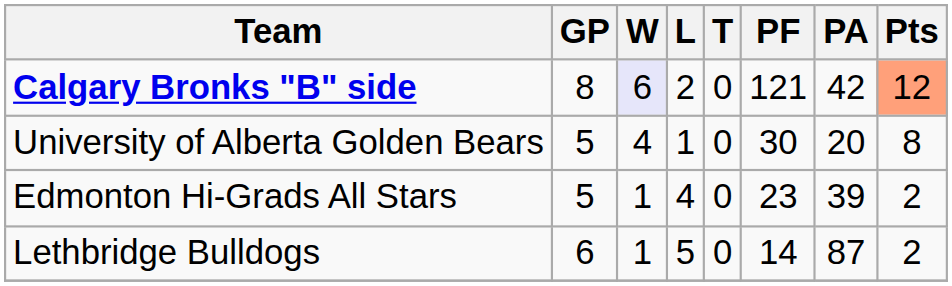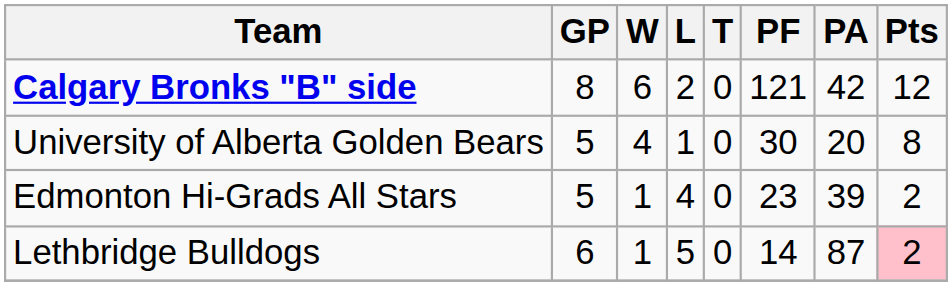(642, 87) lavender background -> (642, 87) no background
(912, 87) lightsalmon background -> (912, 87) no background
(912, 252) no background -> (912, 252) pink background
